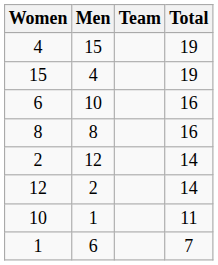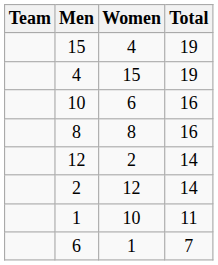columns swapped: (140, 18) <-> (38, 18)
